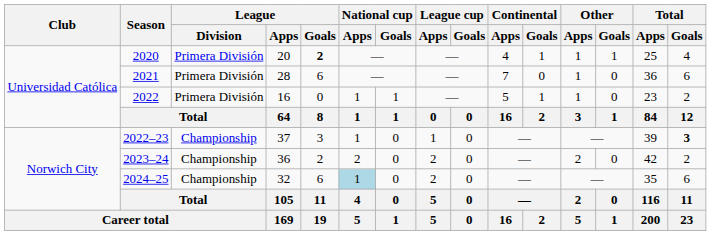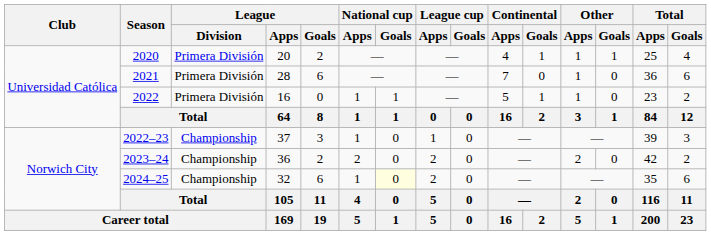(320, 55) bold -> (320, 55) normal
(687, 138) bold -> (687, 138) normal
(357, 179) lightblue background -> (357, 179) no background
(396, 179) no background -> (396, 179) lightyellow background
